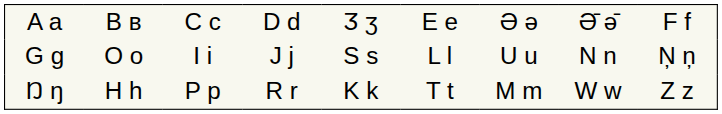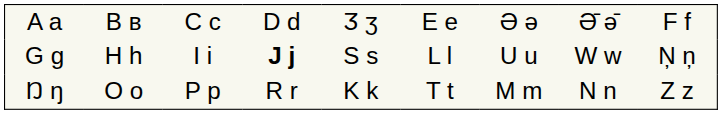(124, 56) O o -> (124, 56) H h
(282, 56) normal -> (282, 56) bold
(598, 56) N n -> (598, 56) W w
(124, 91) H h -> (124, 91) O o
(598, 91) W w -> (598, 91) N n
